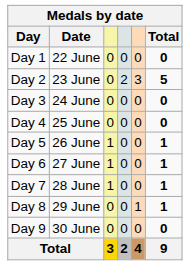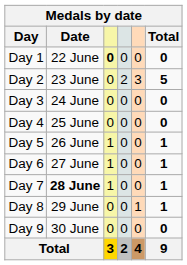(110, 58) normal -> (110, 58) bold
(76, 185) normal -> (75, 185) bold
